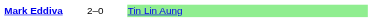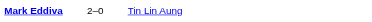(155, 11) lightgreen background -> (155, 11) no background
